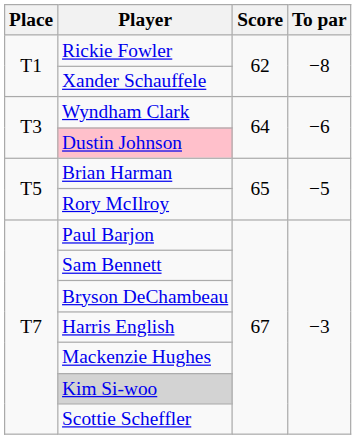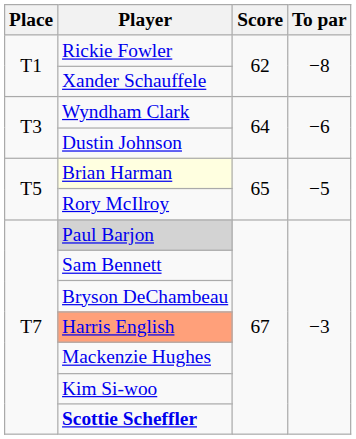(122, 142) pink background -> (122, 142) no background
(117, 173) no background -> (117, 173) lightyellow background
(108, 234) no background -> (108, 234) lightgrey background
(118, 326) no background -> (118, 326) lightsalmon background
(110, 388) lightgrey background -> (110, 388) no background
(127, 419) normal -> (130, 419) bold
